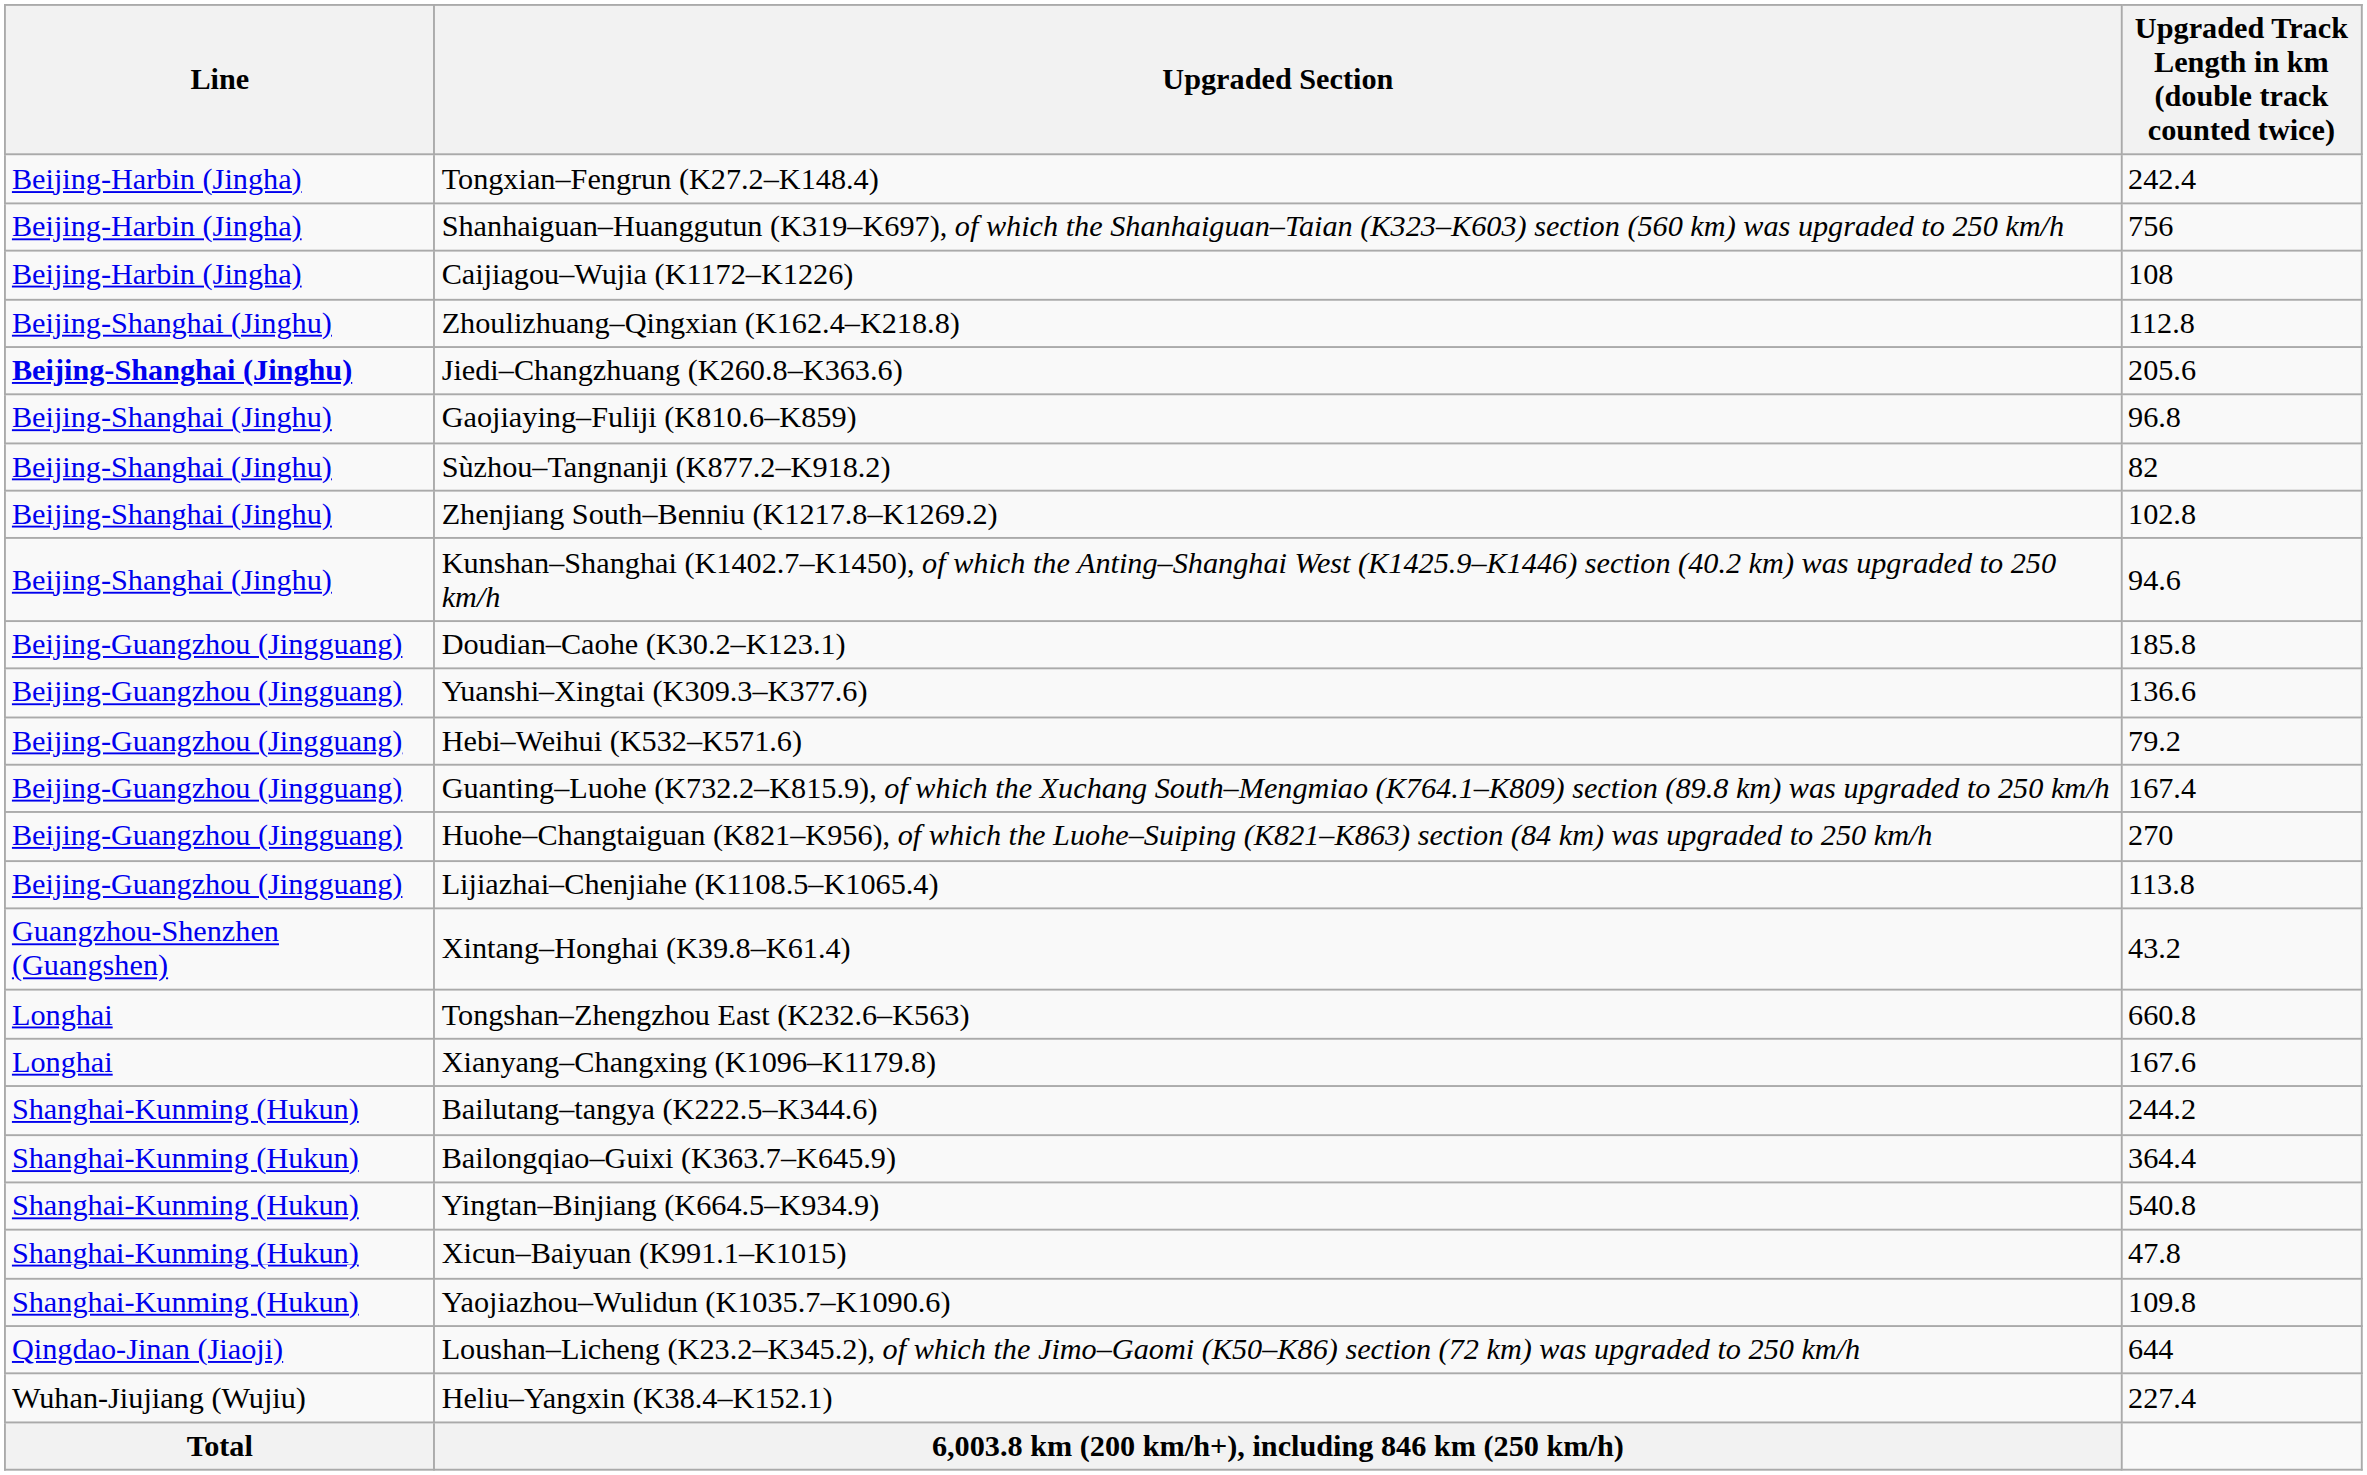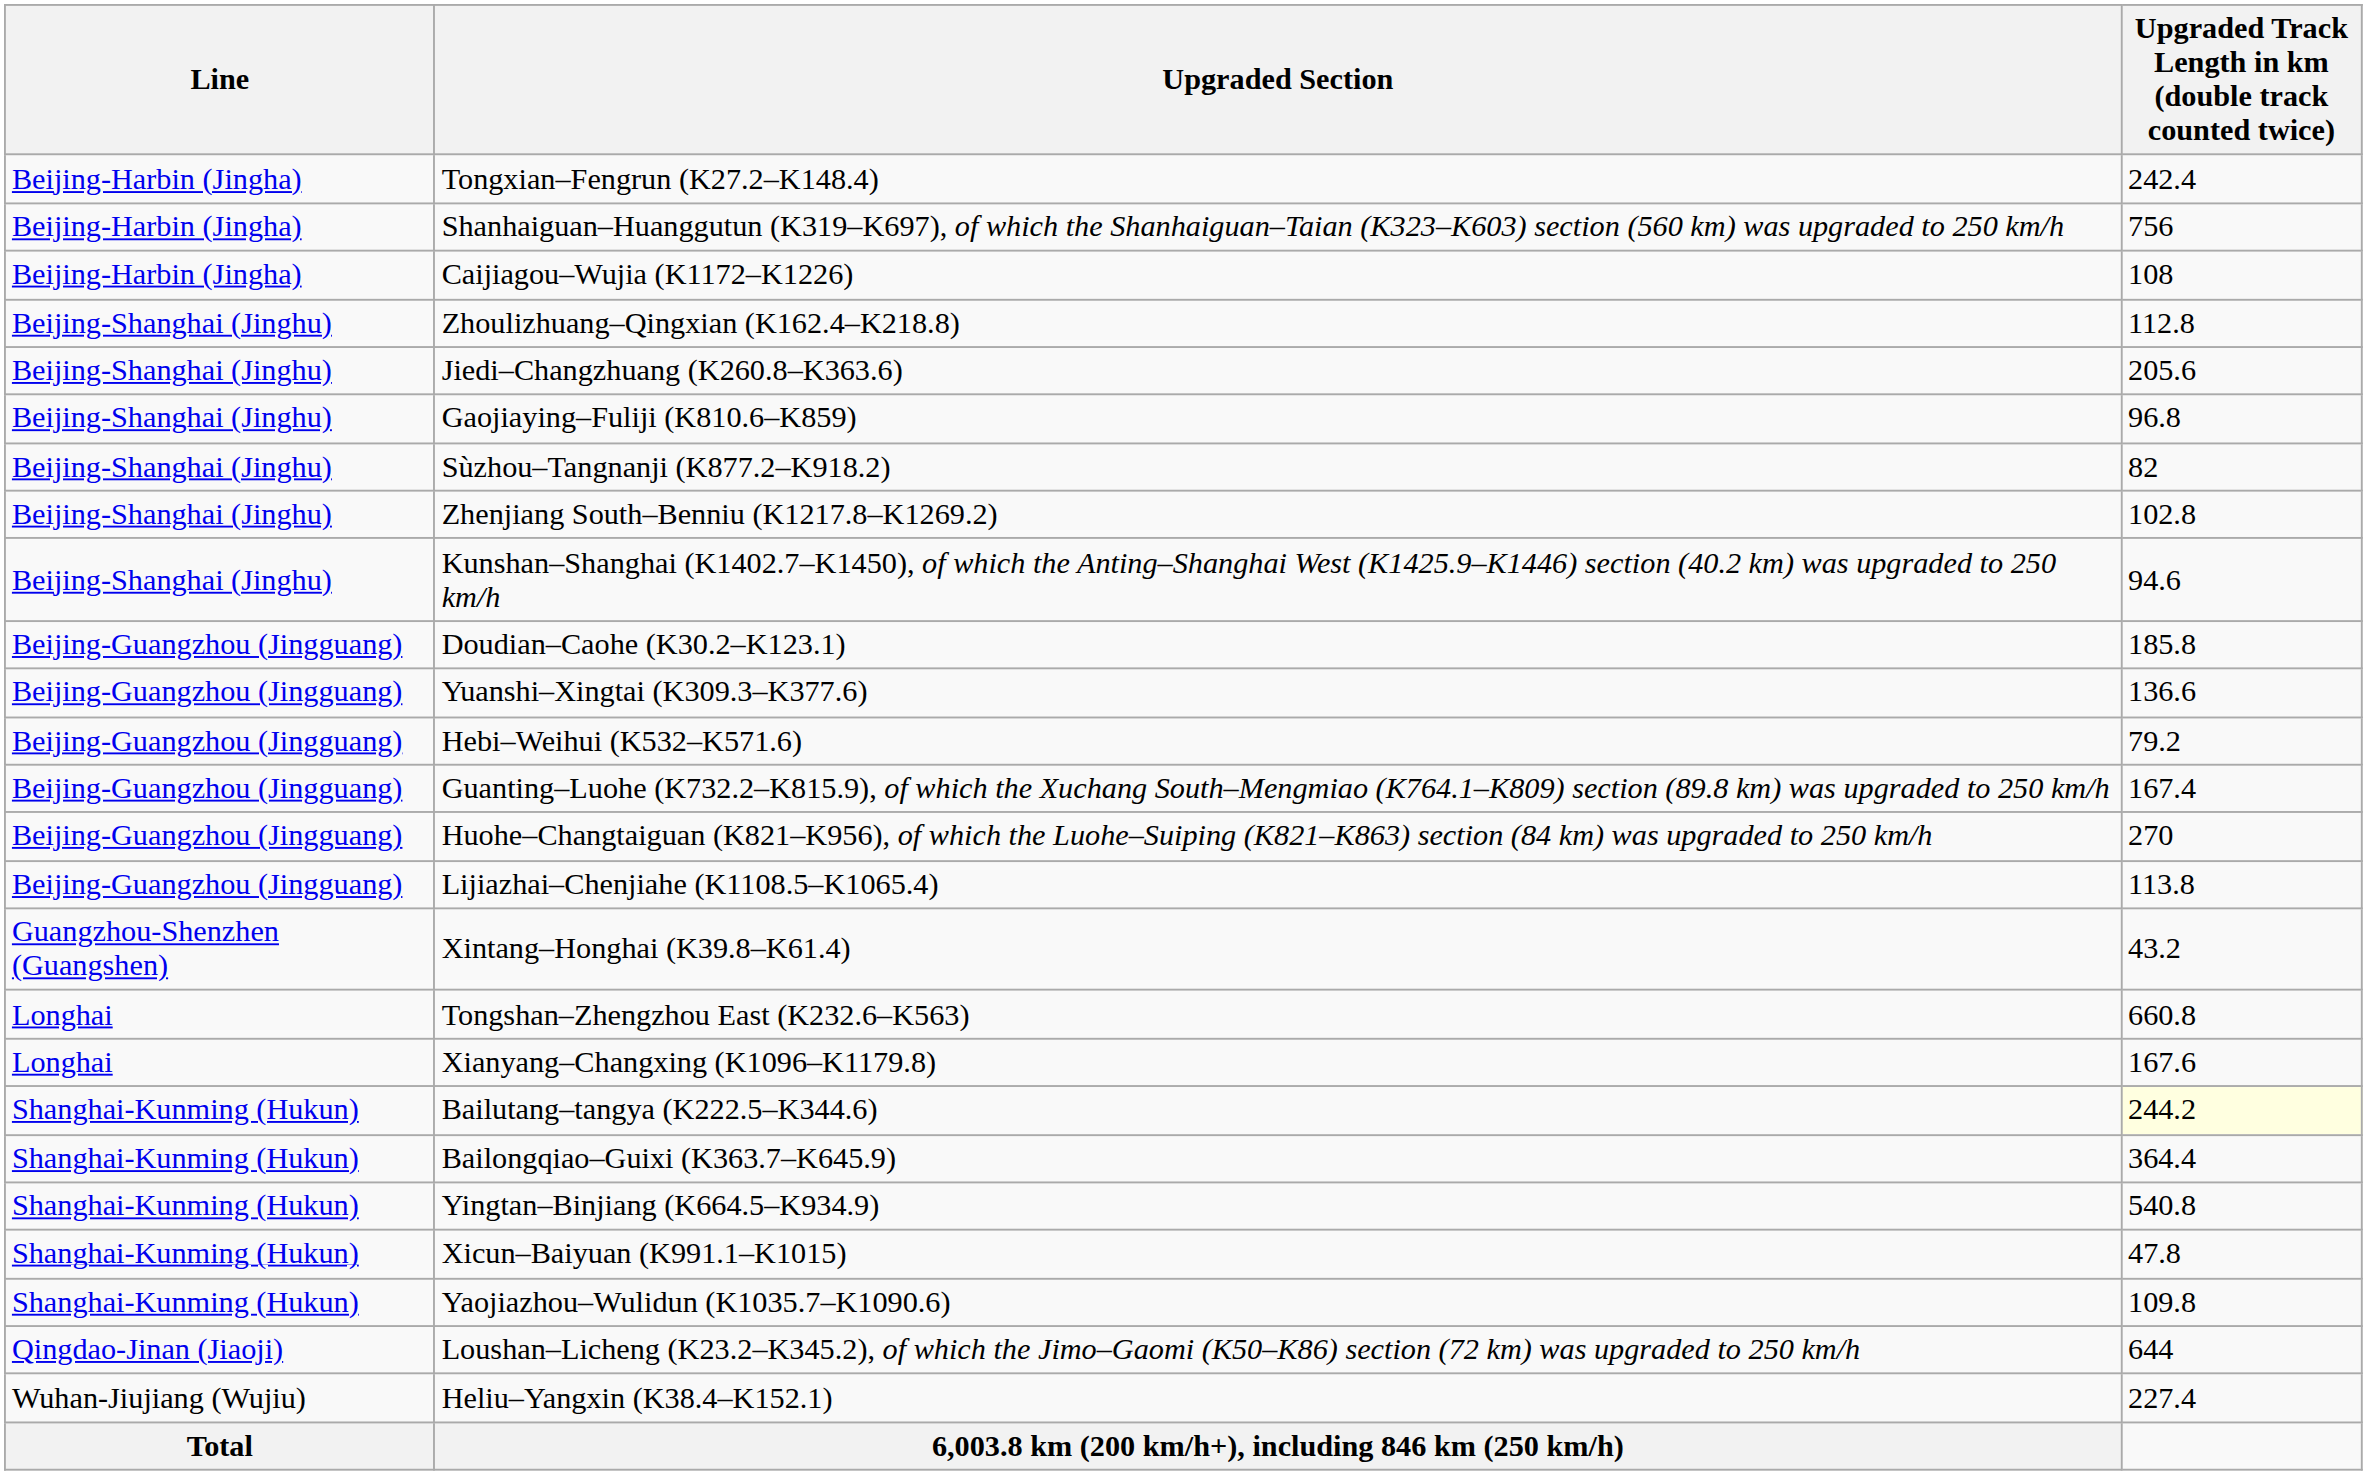(182, 370) bold -> (172, 370) normal
(2162, 1109) no background -> (2162, 1109) lightyellow background
